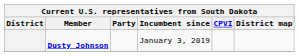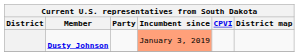(175, 41) no background -> (175, 41) lightsalmon background
